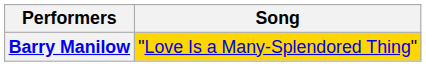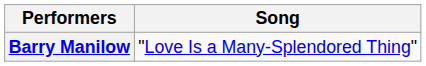(278, 46) gold background -> (278, 46) no background
